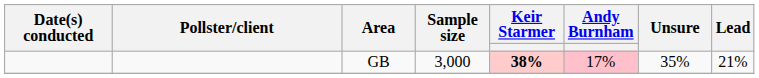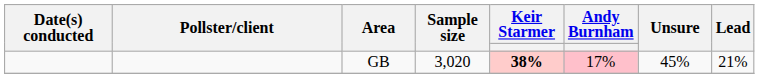(453, 63) 3,000 -> (453, 63) 3,020
(675, 63) 35% -> (675, 63) 45%
